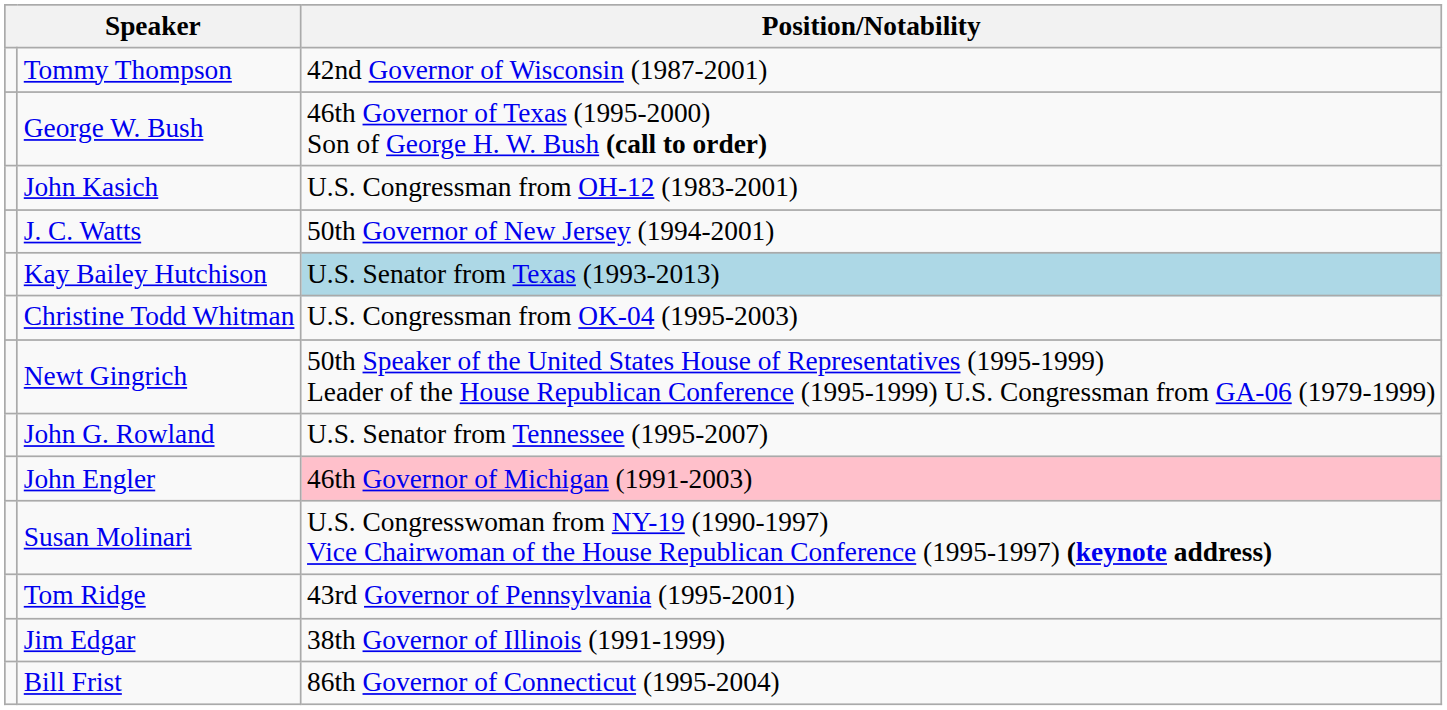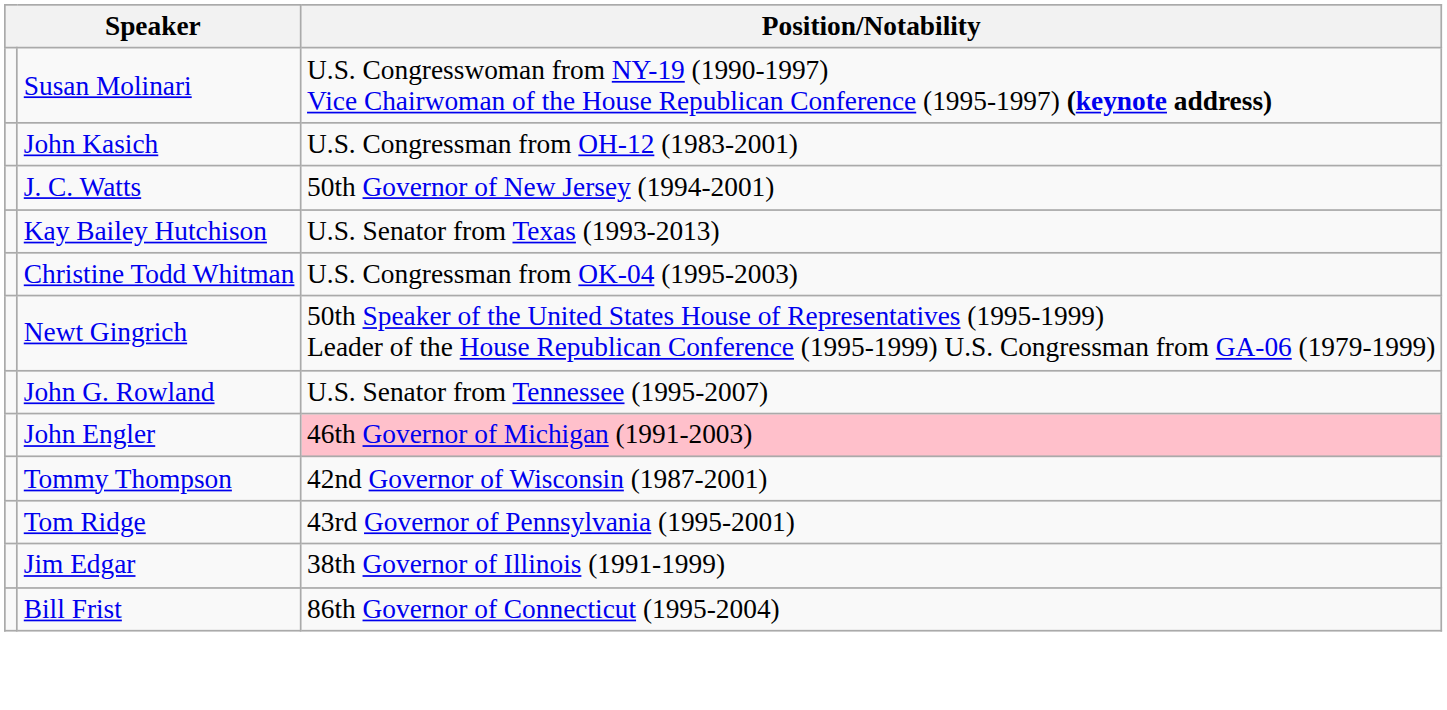rows swapped: (108, 537) <-> (128, 69)
- row: (114, 128)
(513, 273) lightblue background -> (513, 230) no background
